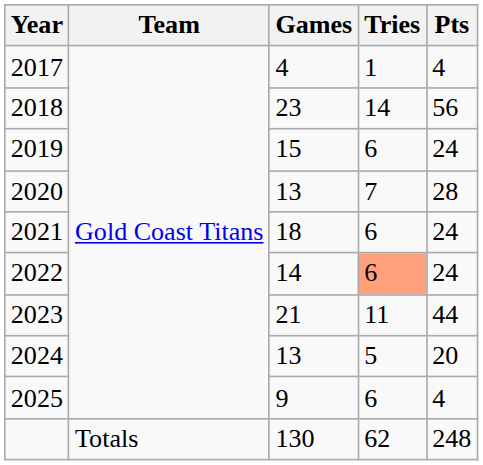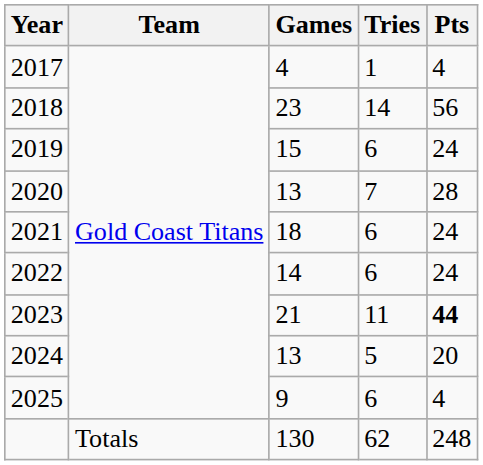(371, 273) lightsalmon background -> (371, 273) no background
(445, 314) normal -> (445, 314) bold
